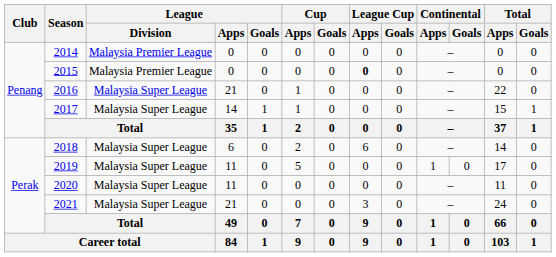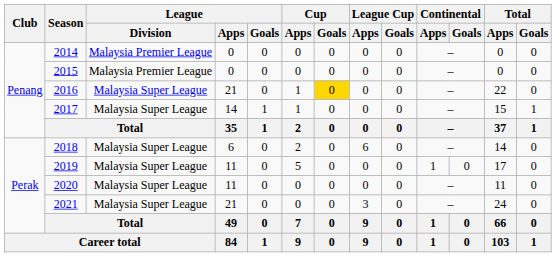(365, 71) bold -> (365, 71) normal
(332, 90) no background -> (332, 90) gold background
